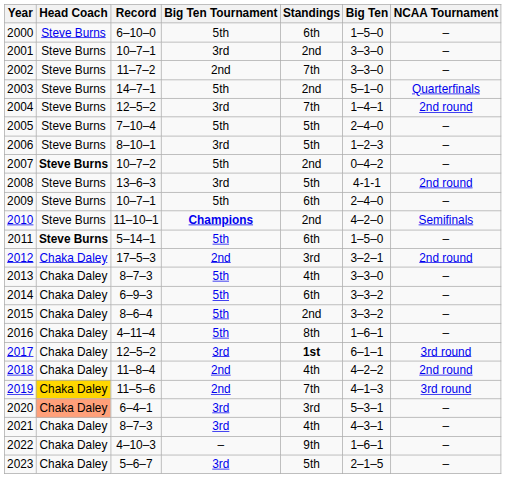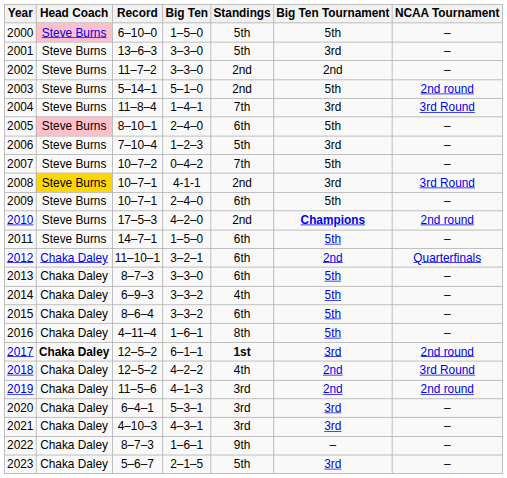columns swapped: (367, 13) <-> (221, 13)
(73, 32) no background -> (74, 32) pink background
(312, 32) 6th -> (242, 32) 5th
(136, 51) 10–7–1 -> (137, 51) 13–6–3
(312, 51) 2nd -> (242, 51) 5th
(312, 70) 7th -> (242, 70) 2nd
(136, 88) 14–7–1 -> (137, 88) 5–14–1
(446, 88) Quarterfinals -> (447, 88) 2nd round
(136, 107) 12–5–2 -> (137, 107) 11–8–4
(446, 107) 2nd round -> (447, 107) 3rd Round
(73, 126) no background -> (74, 126) pink background
(136, 126) 7–10–4 -> (137, 126) 8–10–1
(312, 126) 5th -> (242, 126) 6th
(136, 145) 8–10–1 -> (137, 145) 7–10–4
(73, 164) bold -> (74, 164) normal
(312, 164) 2nd -> (242, 164) 7th
(73, 182) no background -> (74, 182) gold background
(136, 182) 13–6–3 -> (137, 182) 10–7–1
(312, 182) 5th -> (242, 182) 2nd
(446, 182) 2nd round -> (447, 182) 3rd Round
(136, 220) 11–10–1 -> (137, 220) 17–5–3
(446, 220) Semifinals -> (447, 220) 2nd round
(73, 239) bold -> (74, 239) normal
(136, 239) 5–14–1 -> (137, 239) 14–7–1
(136, 257) 17–5–3 -> (137, 257) 11–10–1
(312, 257) 3rd -> (242, 257) 6th
(446, 257) 2nd round -> (447, 257) Quarterfinals
(312, 276) 4th -> (242, 276) 6th
(312, 295) 6th -> (242, 295) 4th
(312, 314) 2nd -> (242, 314) 6th
(73, 351) normal -> (74, 351) bold
(446, 351) 3rd round -> (447, 351) 2nd round
(136, 370) 11–8–4 -> (137, 370) 12–5–2
(446, 370) 2nd round -> (447, 370) 3rd Round
(73, 389) gold background -> (74, 389) no background
(312, 389) 7th -> (242, 389) 3rd
(446, 389) 3rd round -> (447, 389) 2nd round
(73, 408) lightsalmon background -> (74, 408) no background
(136, 426) 8–7–3 -> (137, 426) 4–10–3
(312, 426) 4th -> (242, 426) 3rd
(136, 445) 4–10–3 -> (137, 445) 8–7–3
